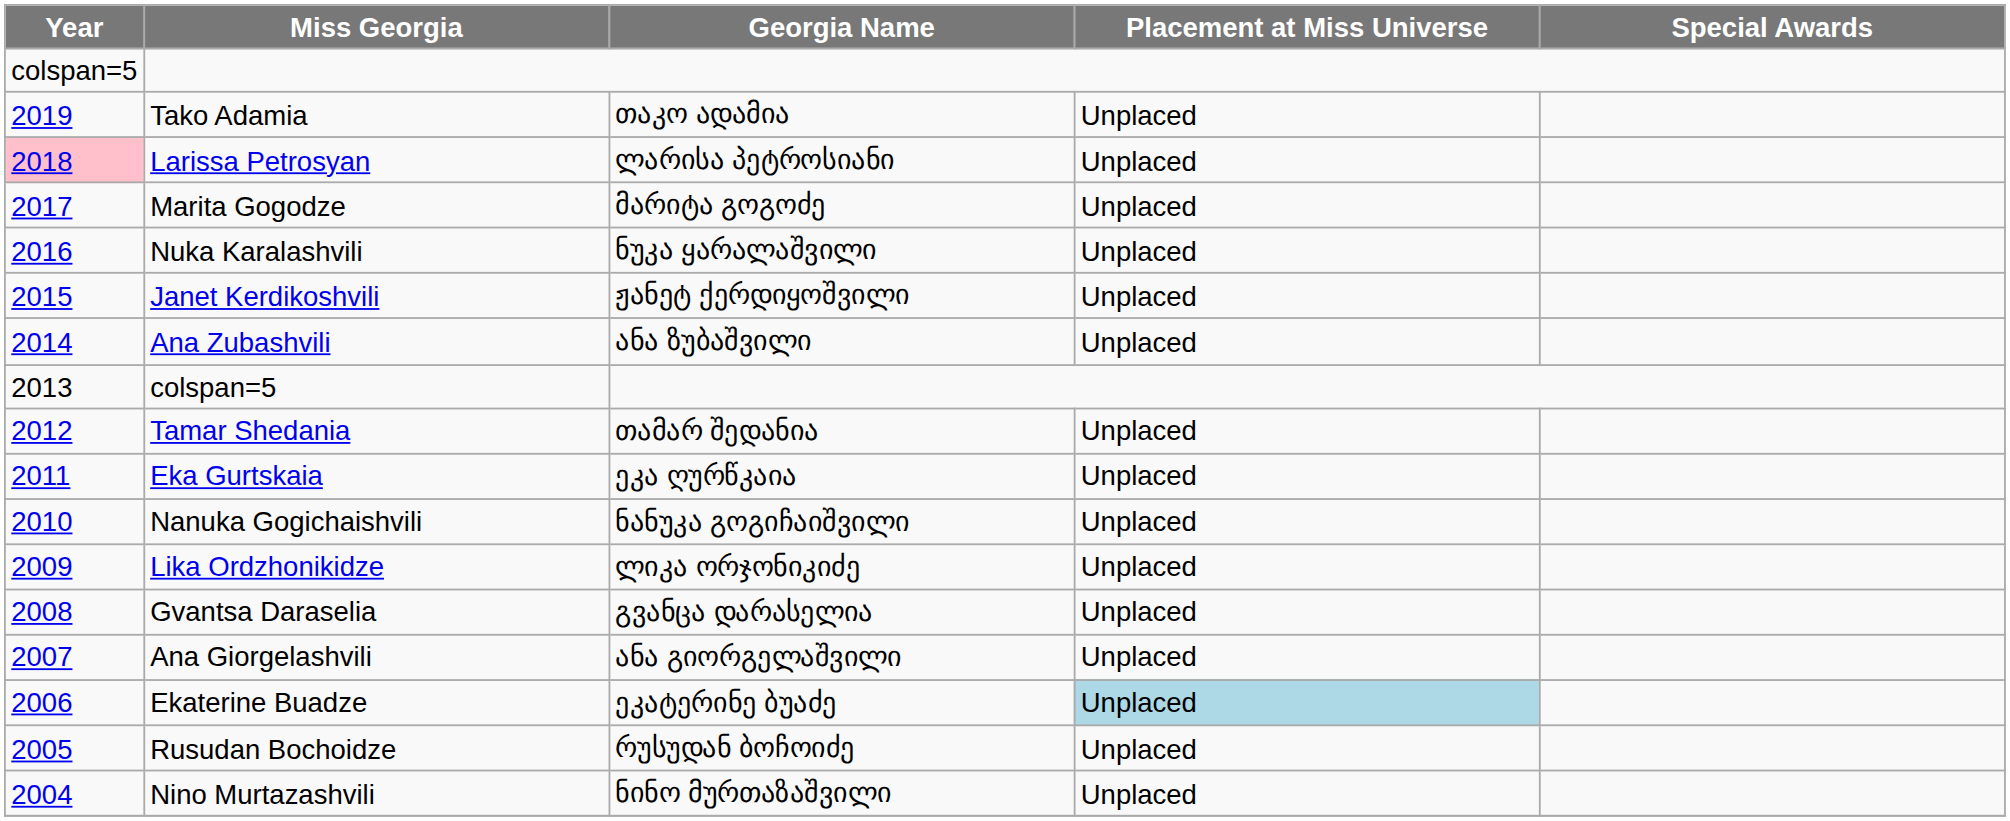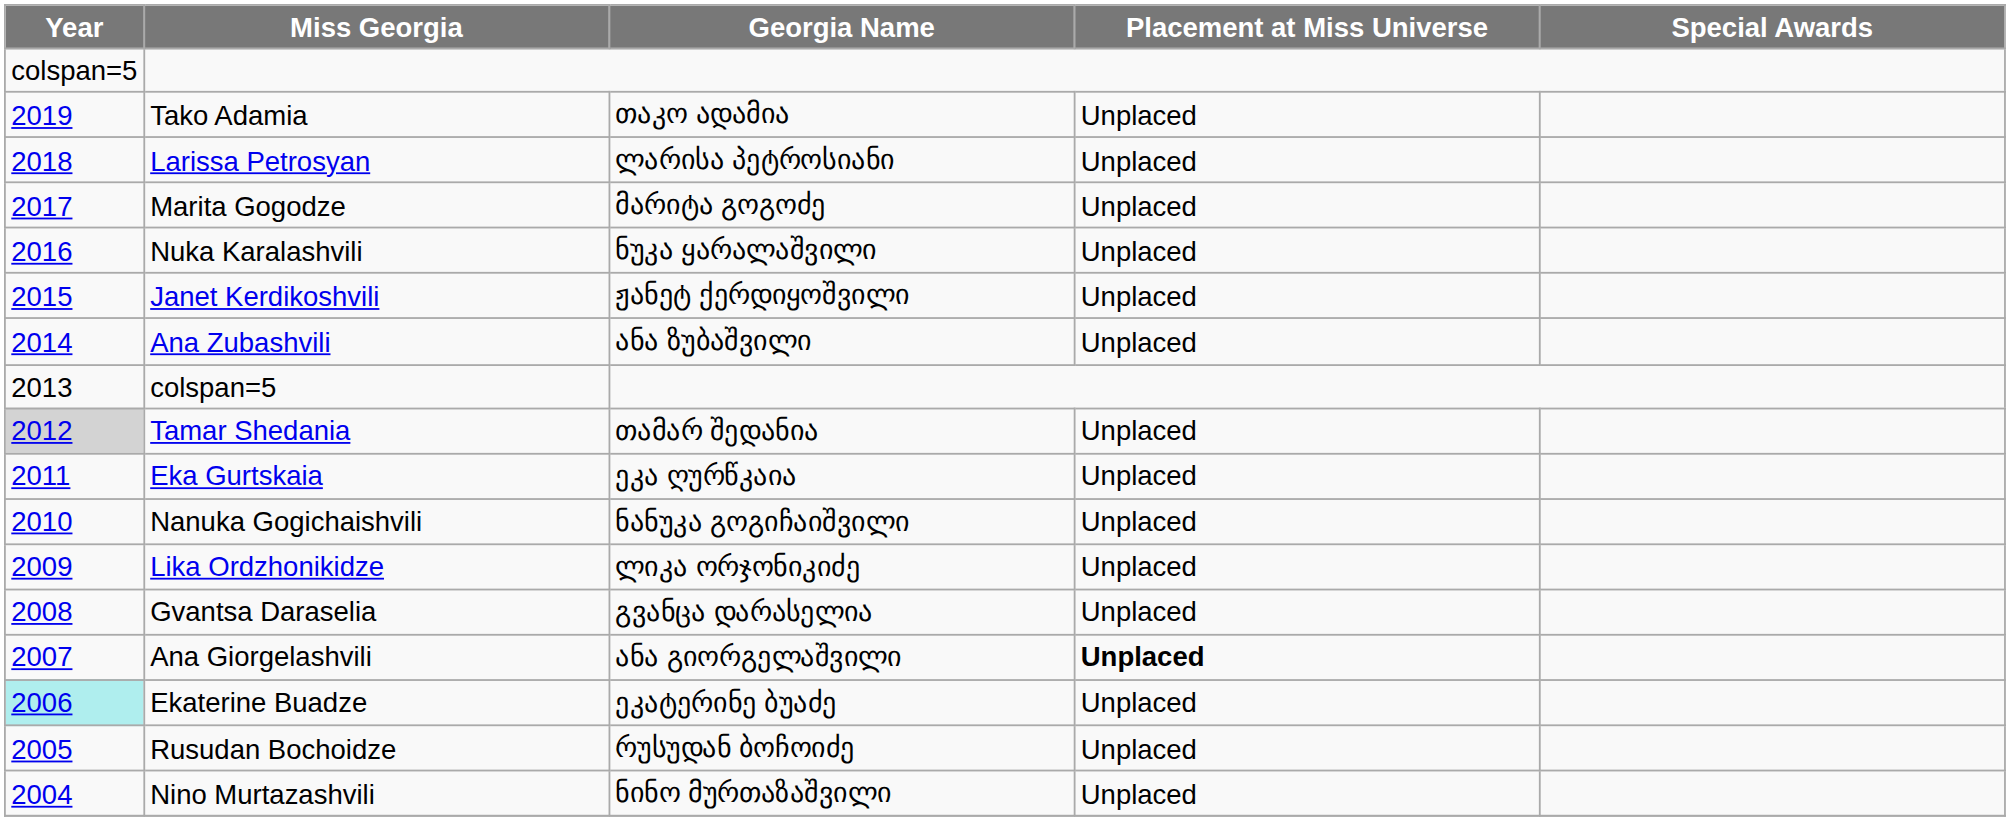(42, 160) pink background -> (42, 160) no background
(42, 431) no background -> (42, 431) lightgrey background
(1139, 657) normal -> (1143, 657) bold
(42, 703) no background -> (42, 703) paleturquoise background
(1139, 703) lightblue background -> (1139, 703) no background
